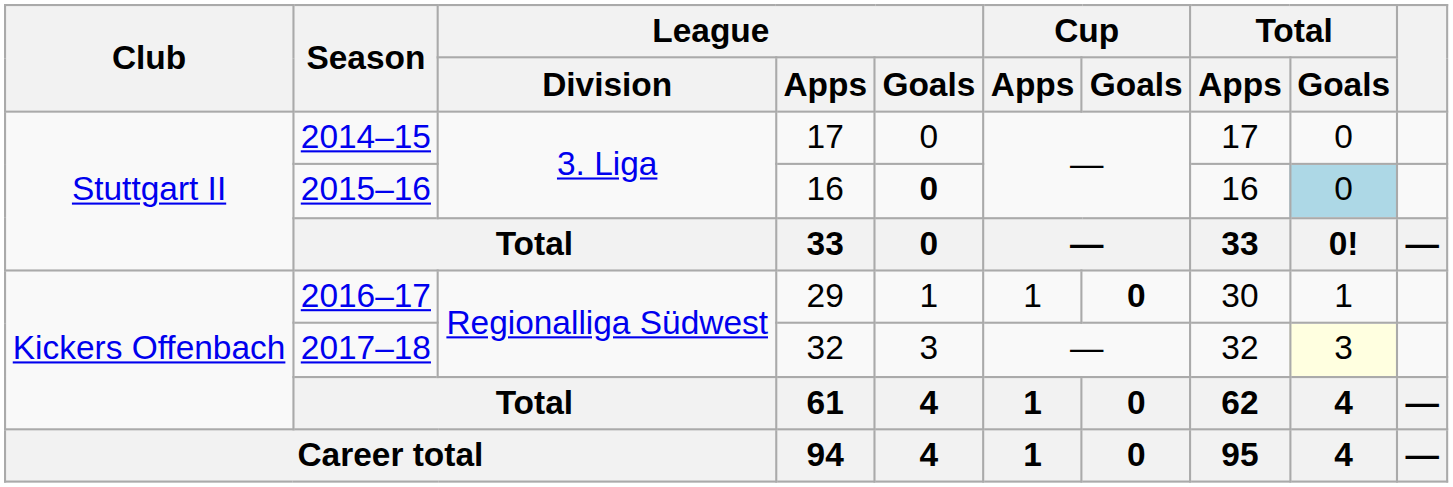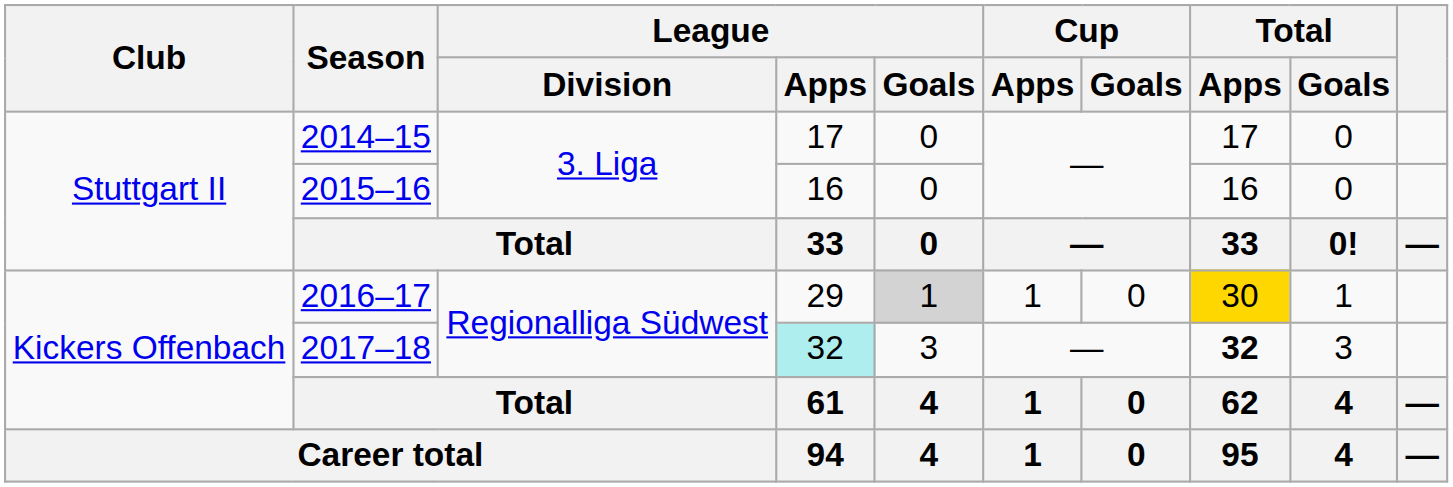(929, 190) bold -> (929, 190) normal
(1344, 190) lightblue background -> (1344, 190) no background
(929, 296) no background -> (929, 296) lightgrey background
(1136, 296) bold -> (1136, 296) normal
(1240, 296) no background -> (1240, 296) gold background
(825, 349) no background -> (825, 349) paleturquoise background
(1240, 349) normal -> (1240, 349) bold
(1344, 349) lightyellow background -> (1344, 349) no background
